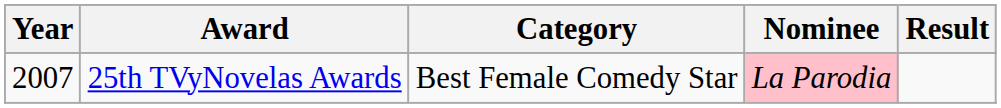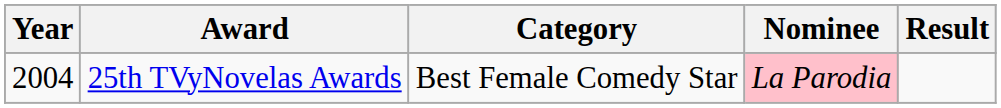(43, 77) 2007 -> (43, 77) 2004
